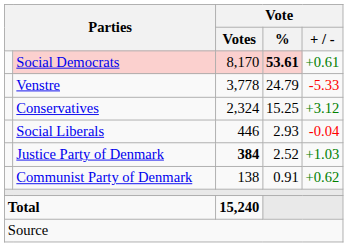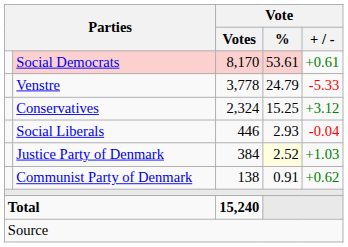(282, 62) bold -> (282, 62) normal
(248, 154) bold -> (248, 154) normal
(286, 154) no background -> (286, 154) lightyellow background
